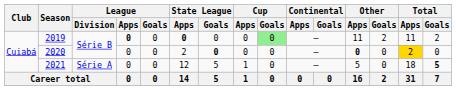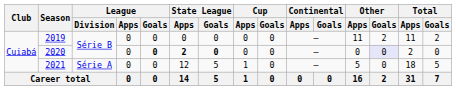(128, 38) bold -> (128, 38) normal
(184, 38) bold -> (184, 38) normal
(272, 38) lightgreen background -> (272, 38) no background
(155, 52) normal -> (155, 52) bold
(184, 52) normal -> (184, 52) bold
(358, 52) bold -> (358, 52) normal
(384, 52) no background -> (384, 52) lavender background
(411, 52) gold background -> (411, 52) no background
(437, 65) bold -> (437, 65) normal
